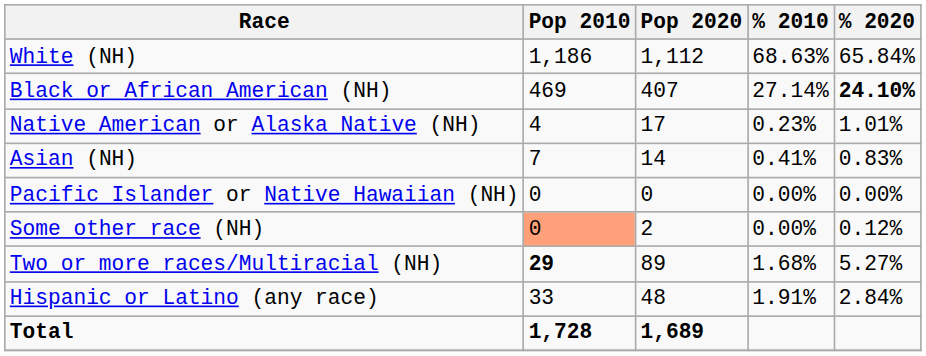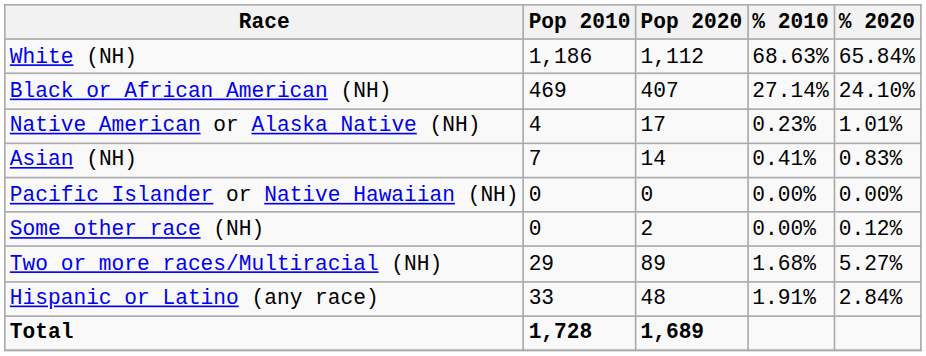(877, 91) bold -> (877, 91) normal
(535, 229) lightsalmon background -> (535, 229) no background
(541, 264) bold -> (541, 264) normal
